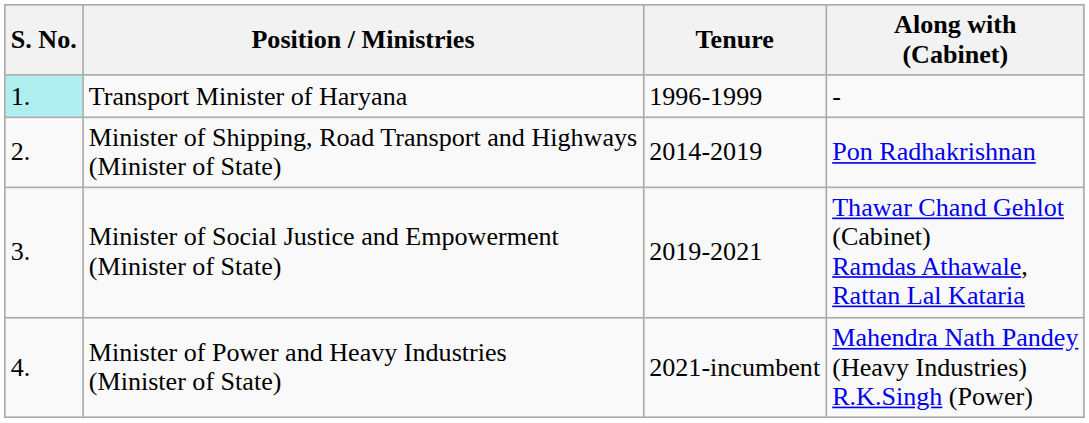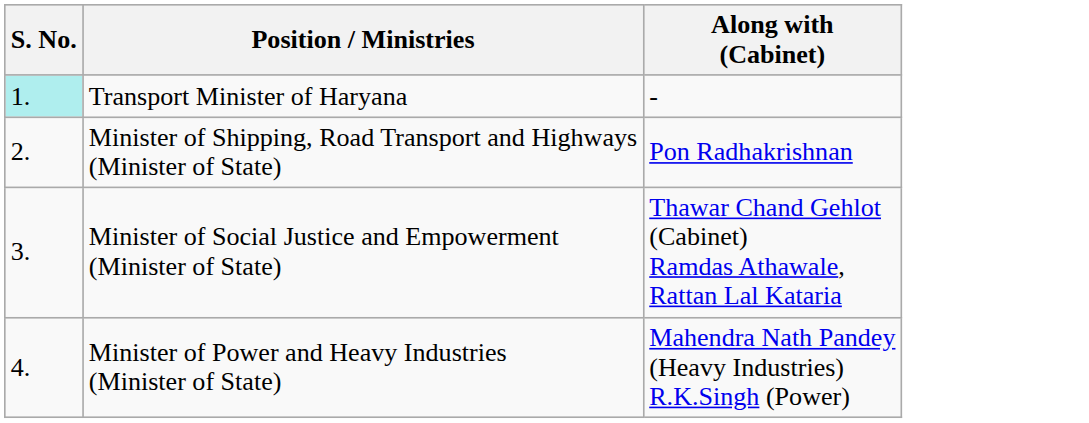- column: (735, 39)
